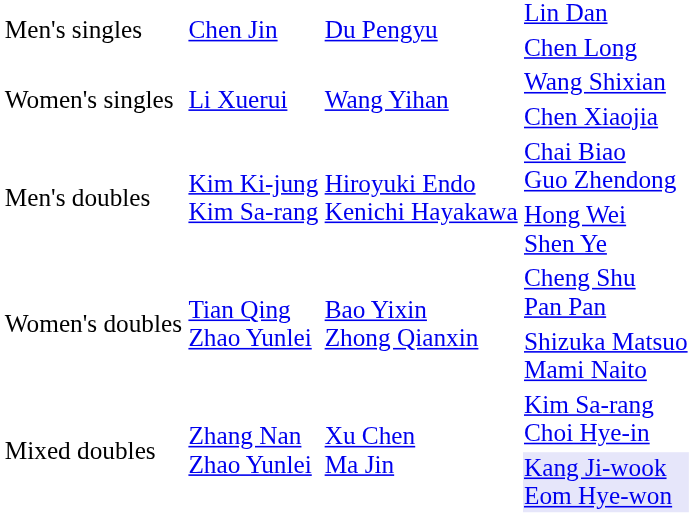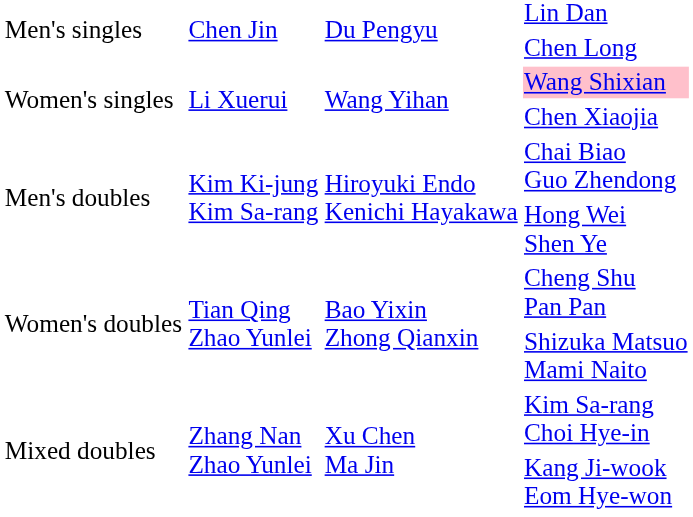(595, 82) no background -> (595, 82) pink background
(598, 481) lavender background -> (598, 481) no background
